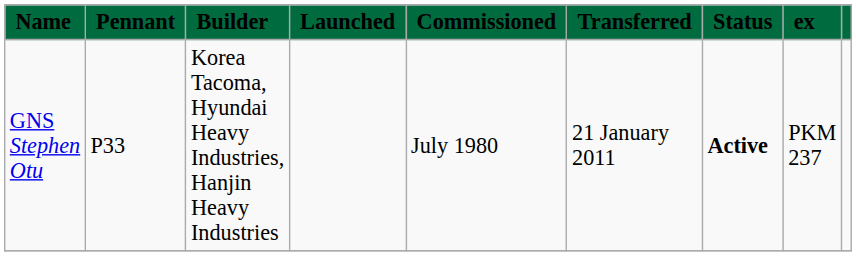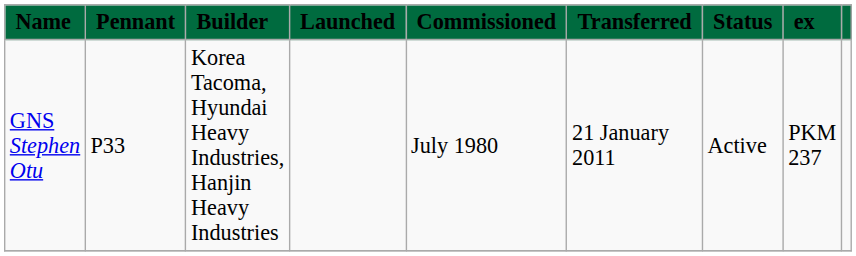(738, 144) bold -> (737, 144) normal
